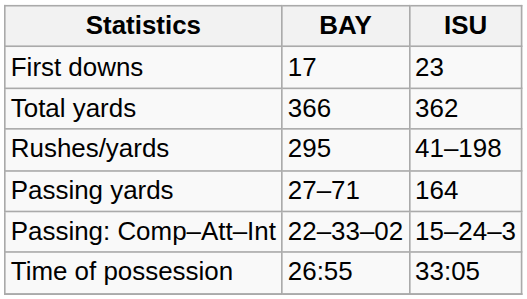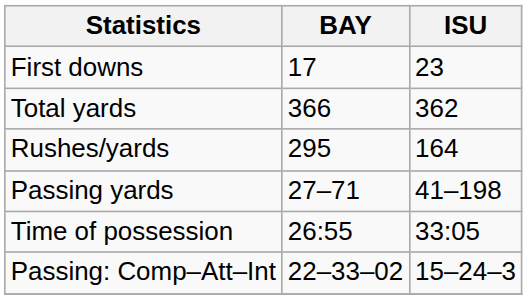(458, 149) 41–198 -> (437, 149) 164
(437, 190) 164 -> (458, 190) 41–198
rows swapped: (143, 231) <-> (122, 272)
